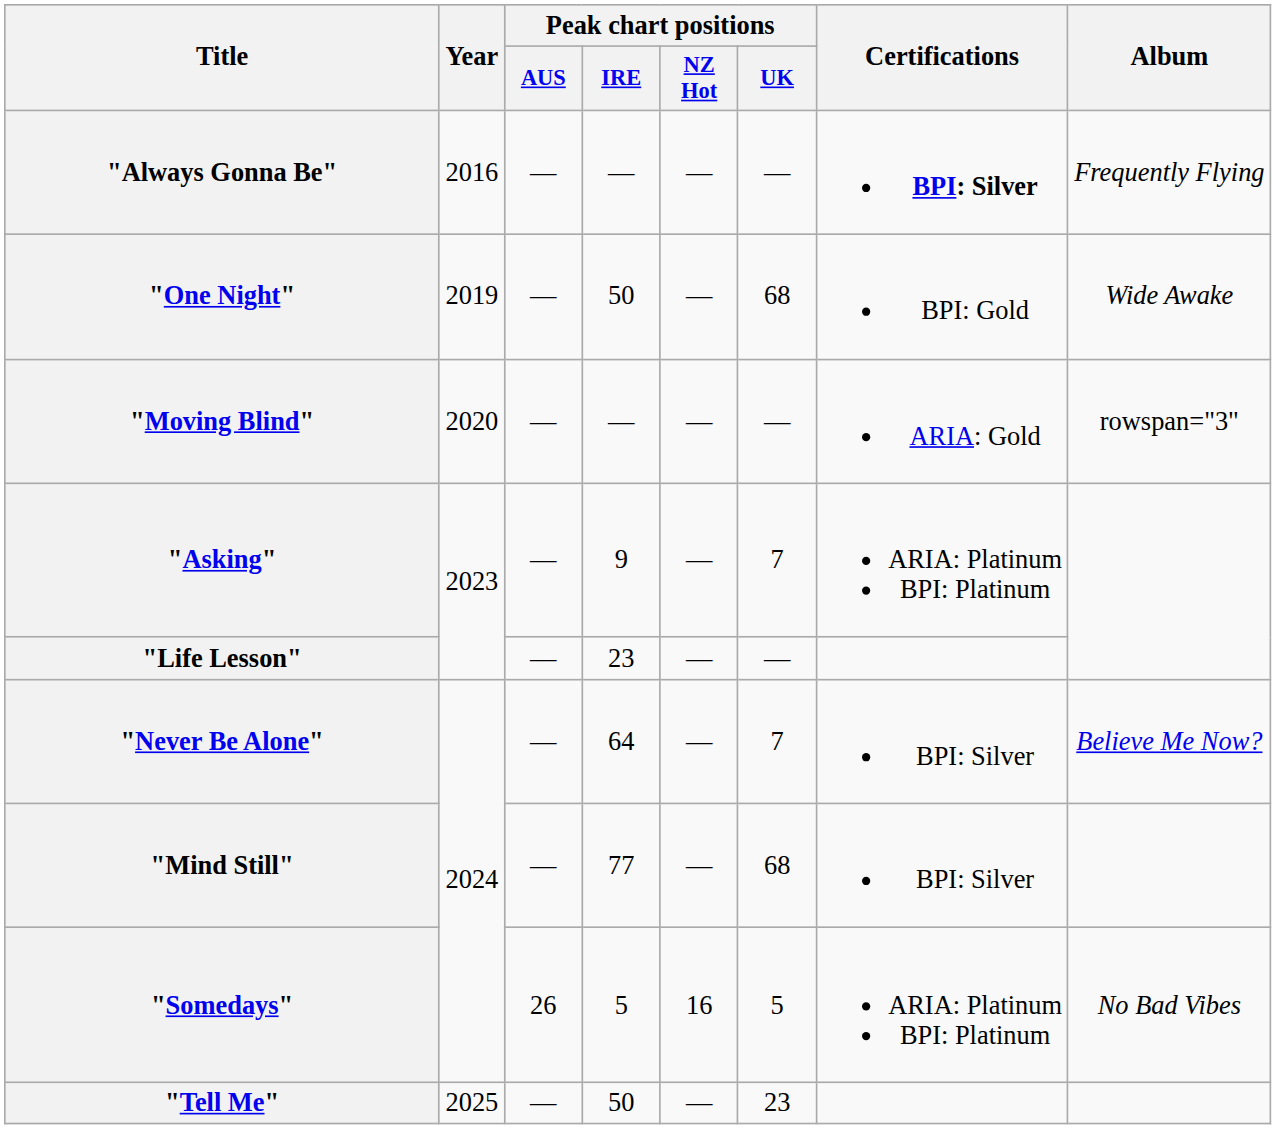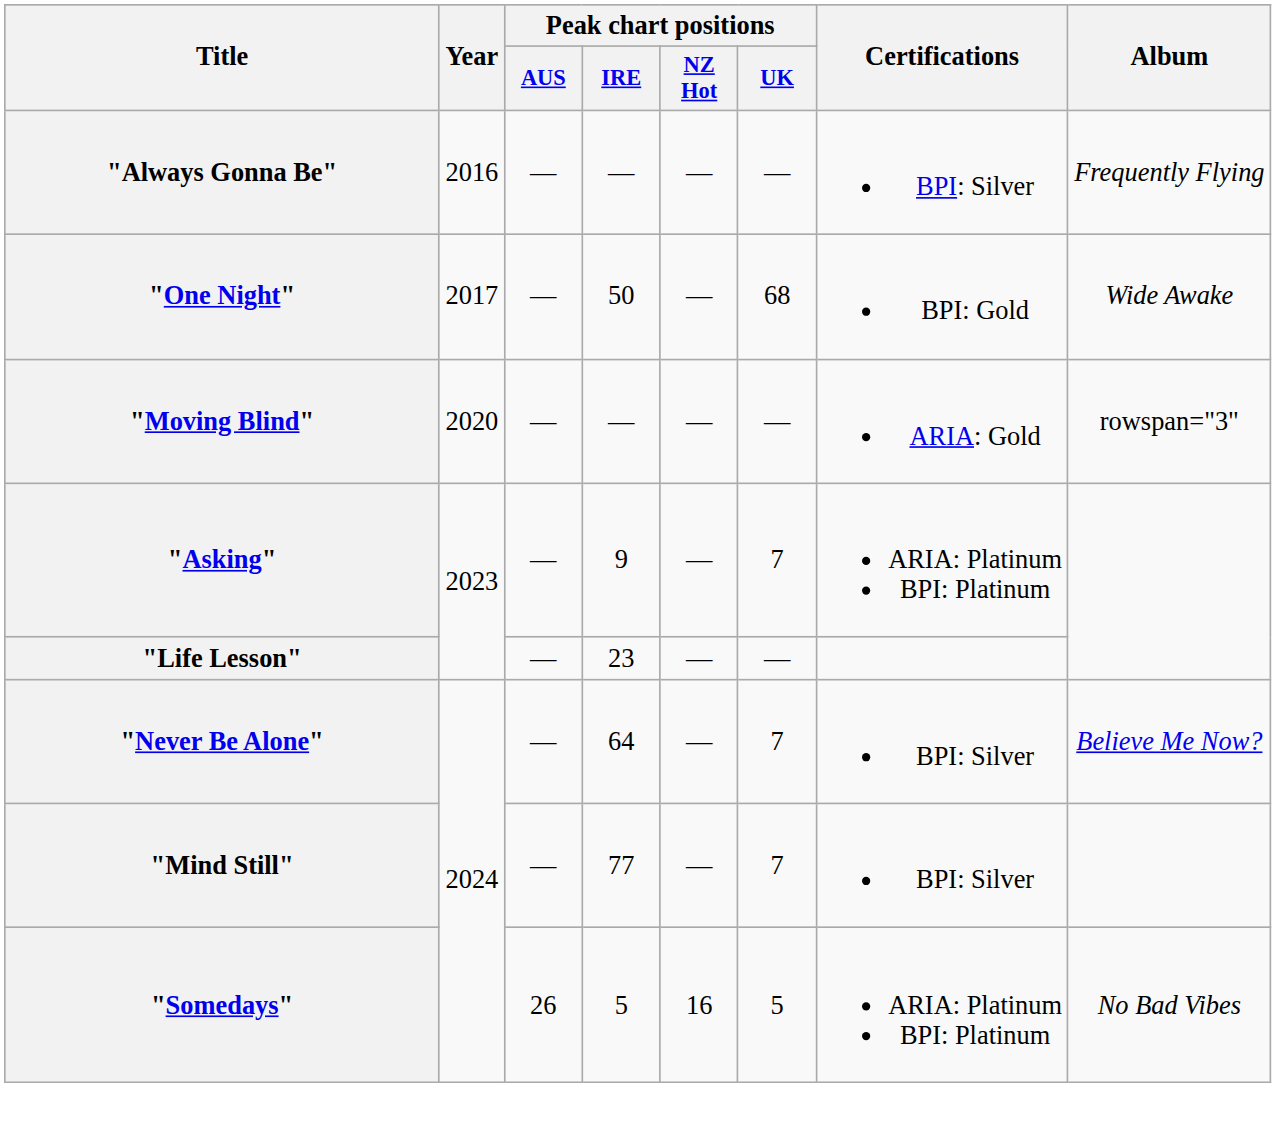(942, 187) bold -> (942, 187) normal
(472, 296) 2019 -> (472, 296) 2017
(777, 865) 68 -> (777, 865) 7
- row: (222, 1102)
